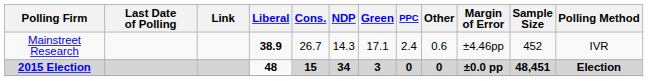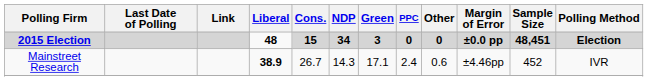rows swapped: (54, 46) <-> (54, 68)
